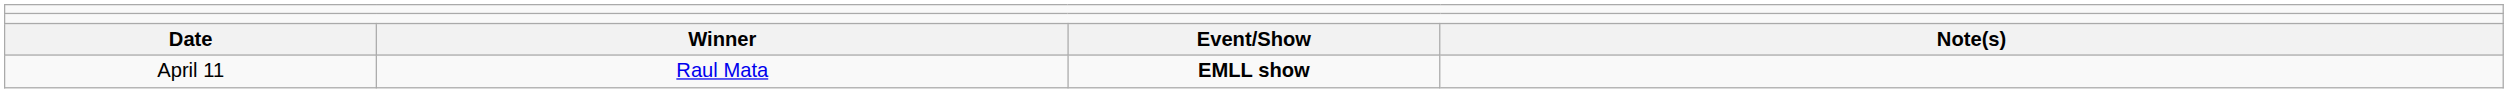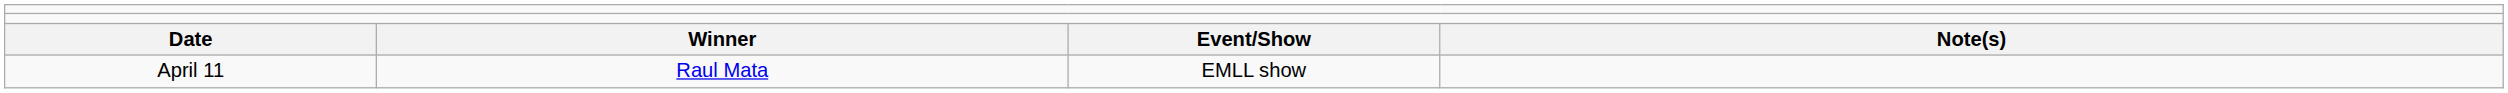(1254, 71) bold -> (1254, 71) normal
